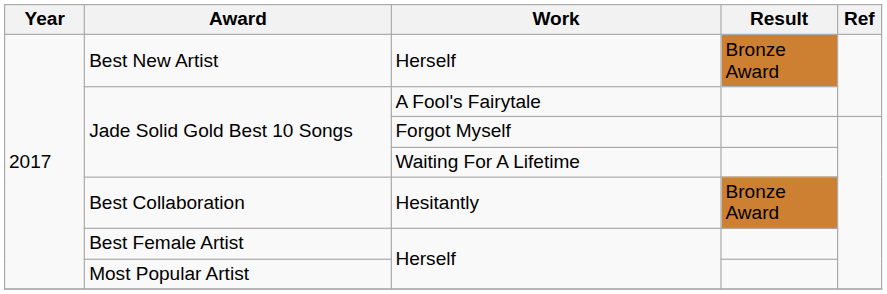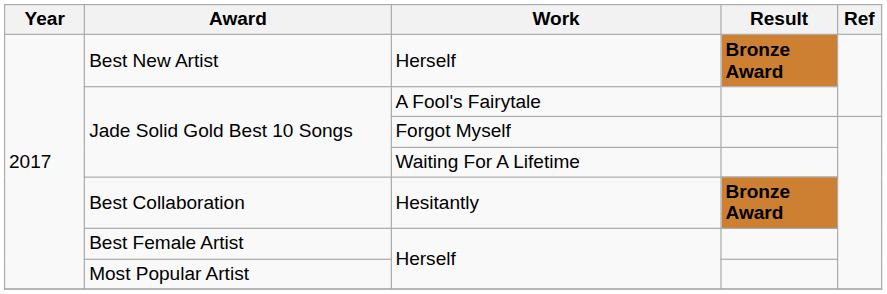(779, 61) normal -> (779, 61) bold
(779, 203) normal -> (779, 203) bold
